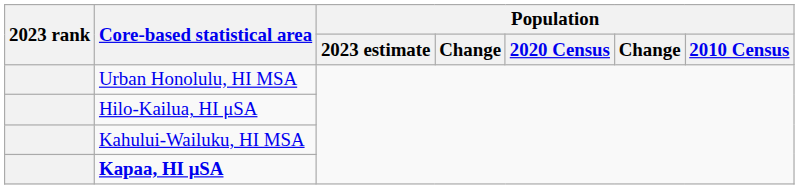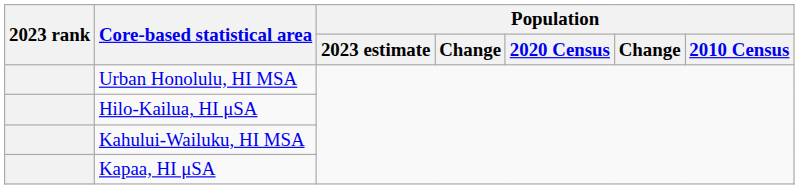(161, 169) bold -> (157, 169) normal
